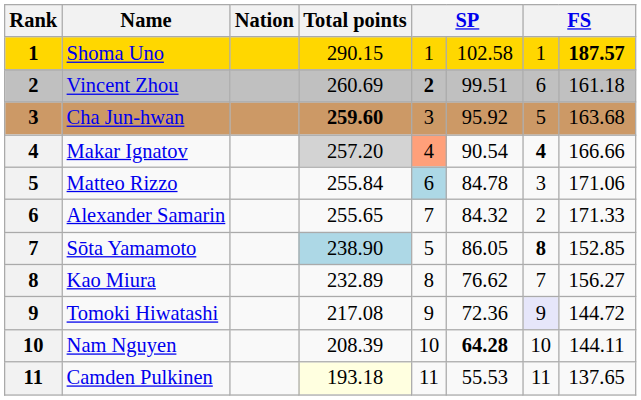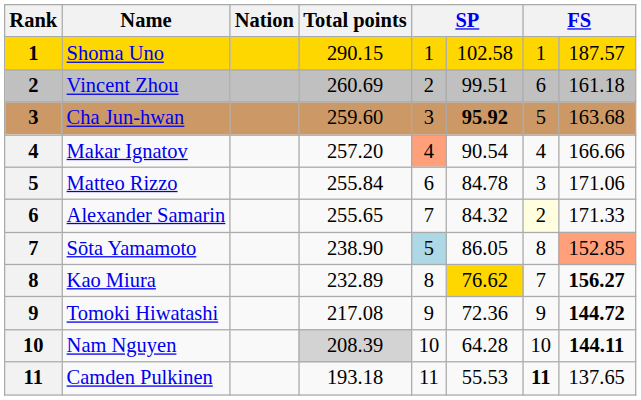(597, 53) bold -> (597, 53) normal
(429, 85) bold -> (429, 85) normal
(355, 118) bold -> (355, 118) normal
(485, 118) normal -> (485, 118) bold
(355, 150) lightgrey background -> (355, 150) no background
(541, 150) bold -> (541, 150) normal
(429, 183) lightblue background -> (429, 183) no background
(541, 215) no background -> (541, 215) lightyellow background
(355, 248) lightblue background -> (355, 248) no background
(429, 248) no background -> (429, 248) lightblue background
(541, 248) bold -> (541, 248) normal
(597, 248) no background -> (597, 248) lightsalmon background
(485, 280) no background -> (485, 280) gold background
(597, 280) normal -> (597, 280) bold
(541, 313) lavender background -> (541, 313) no background
(597, 313) normal -> (597, 313) bold
(355, 345) no background -> (355, 345) lightgrey background
(485, 345) bold -> (485, 345) normal
(597, 345) normal -> (597, 345) bold
(355, 378) lightyellow background -> (355, 378) no background
(541, 378) normal -> (541, 378) bold
